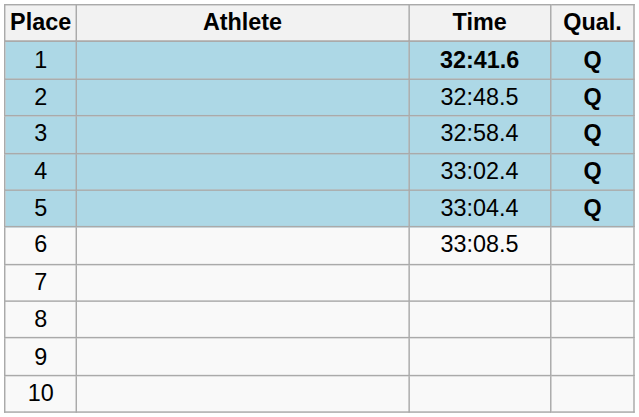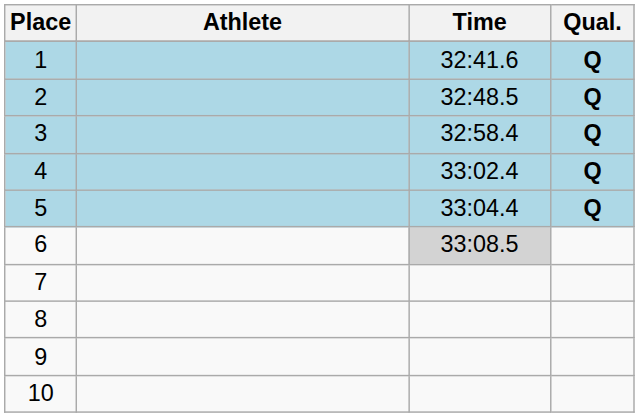(480, 60) bold -> (480, 60) normal
(480, 245) no background -> (480, 245) lightgrey background
